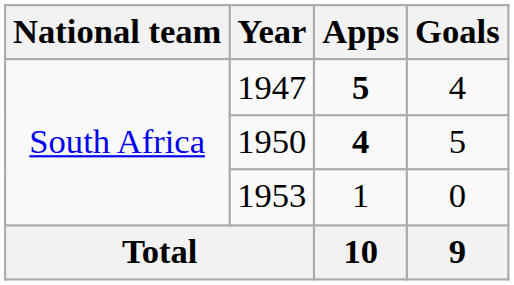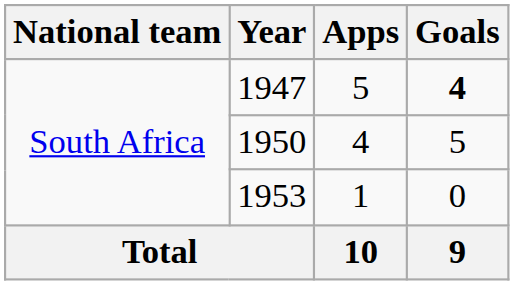(361, 86) bold -> (361, 86) normal
(457, 86) normal -> (457, 86) bold
(361, 141) bold -> (361, 141) normal
